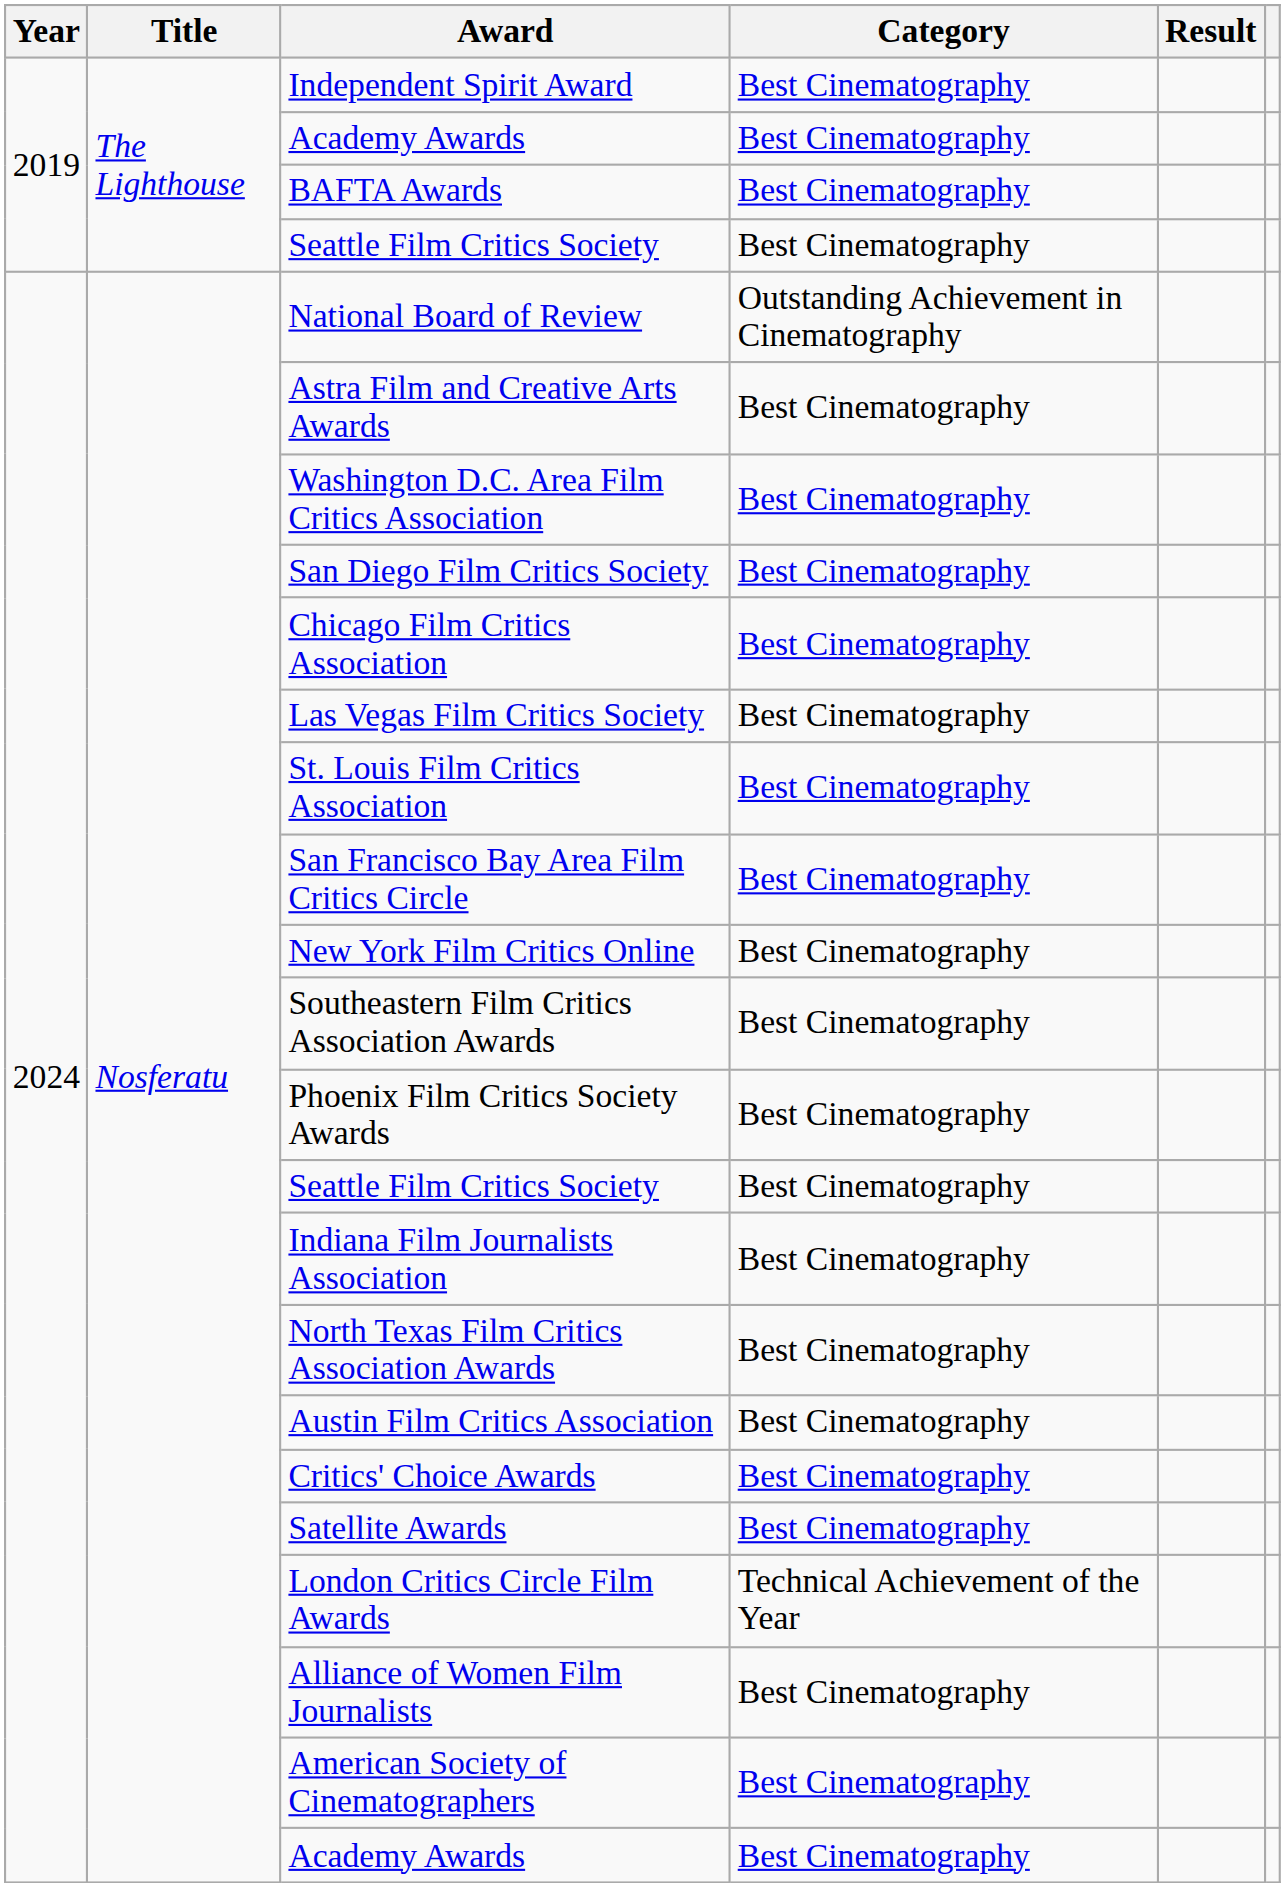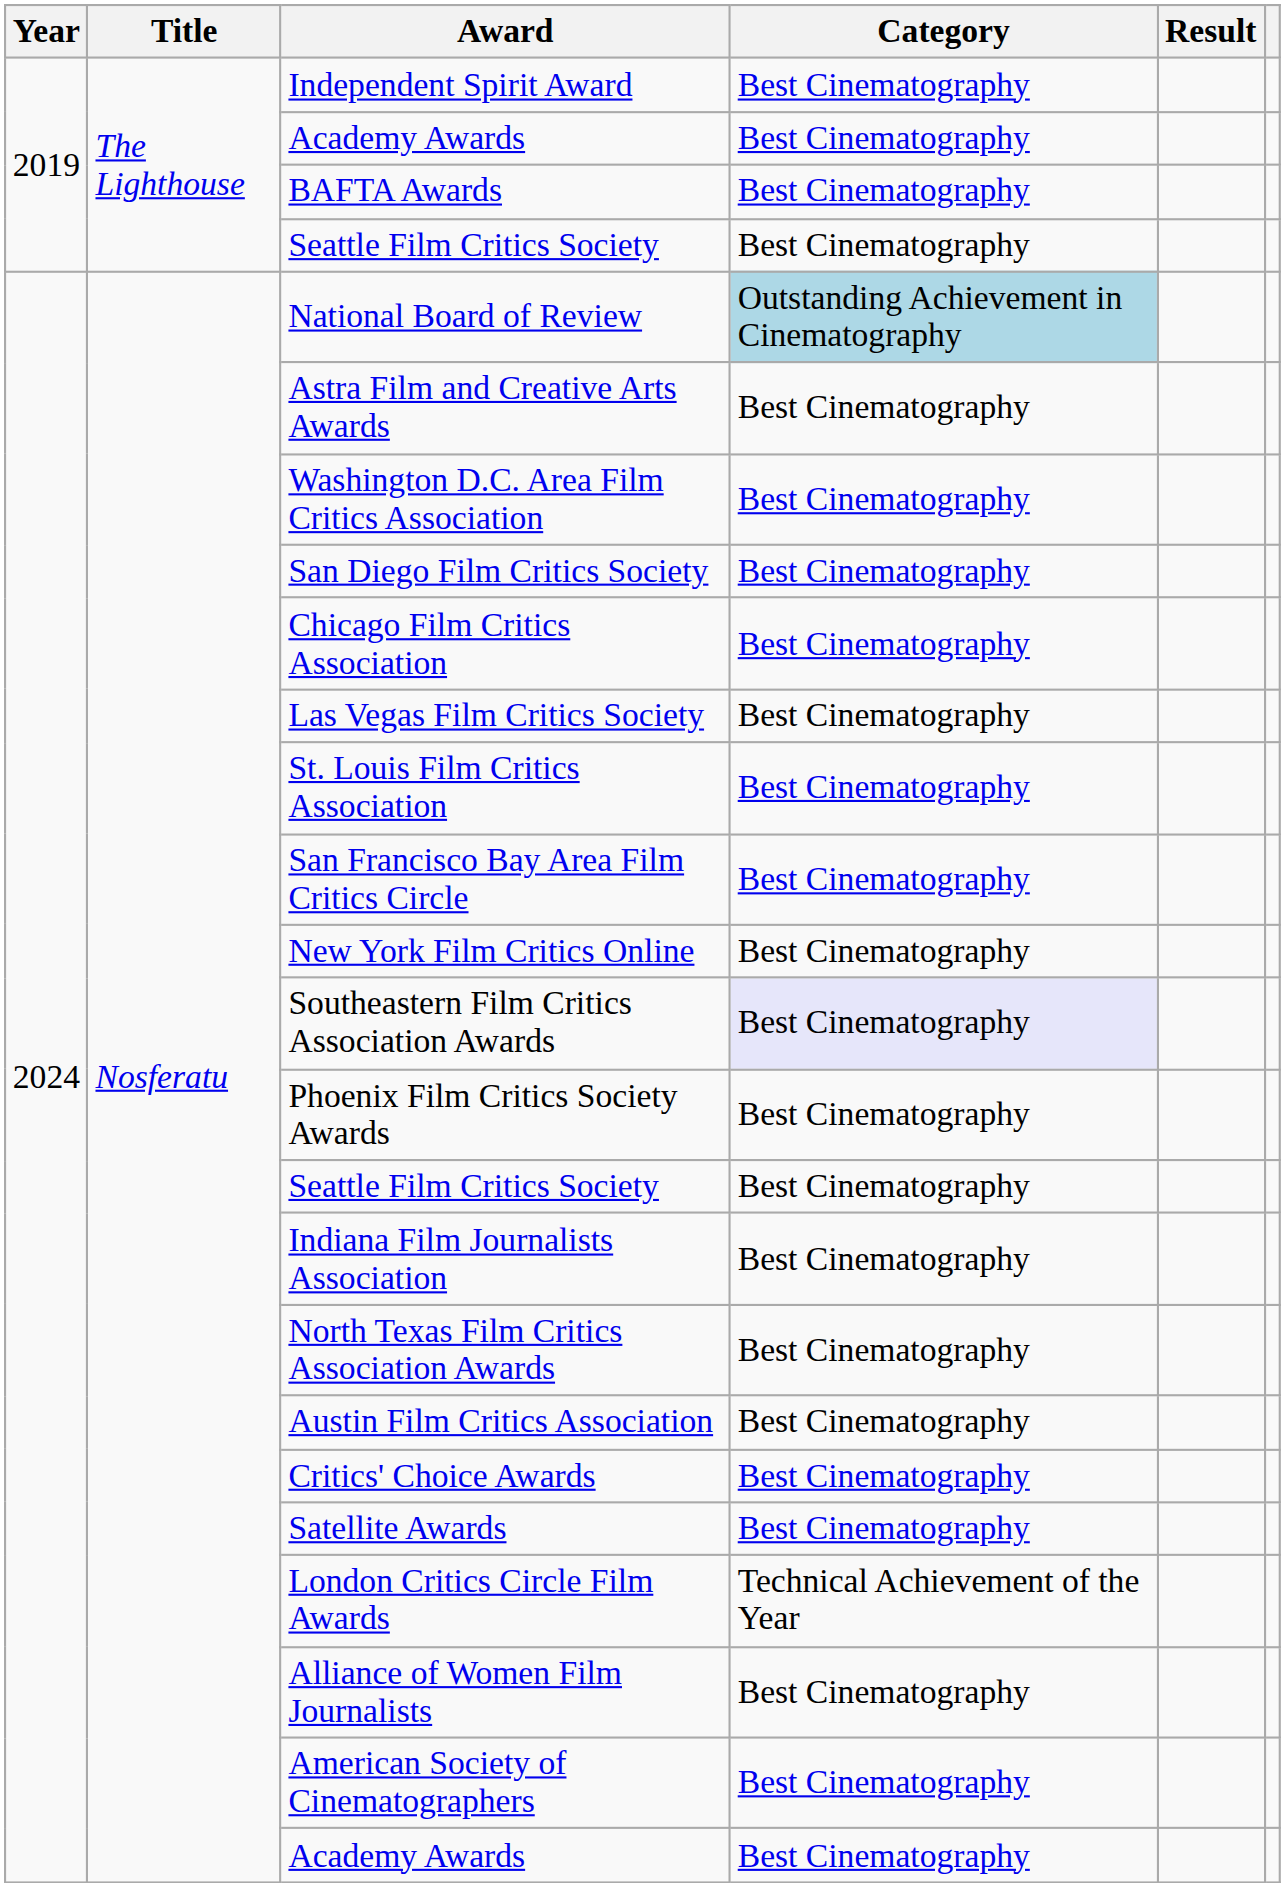(930, 316) no background -> (930, 316) lightblue background
(884, 1022) no background -> (884, 1022) lavender background
